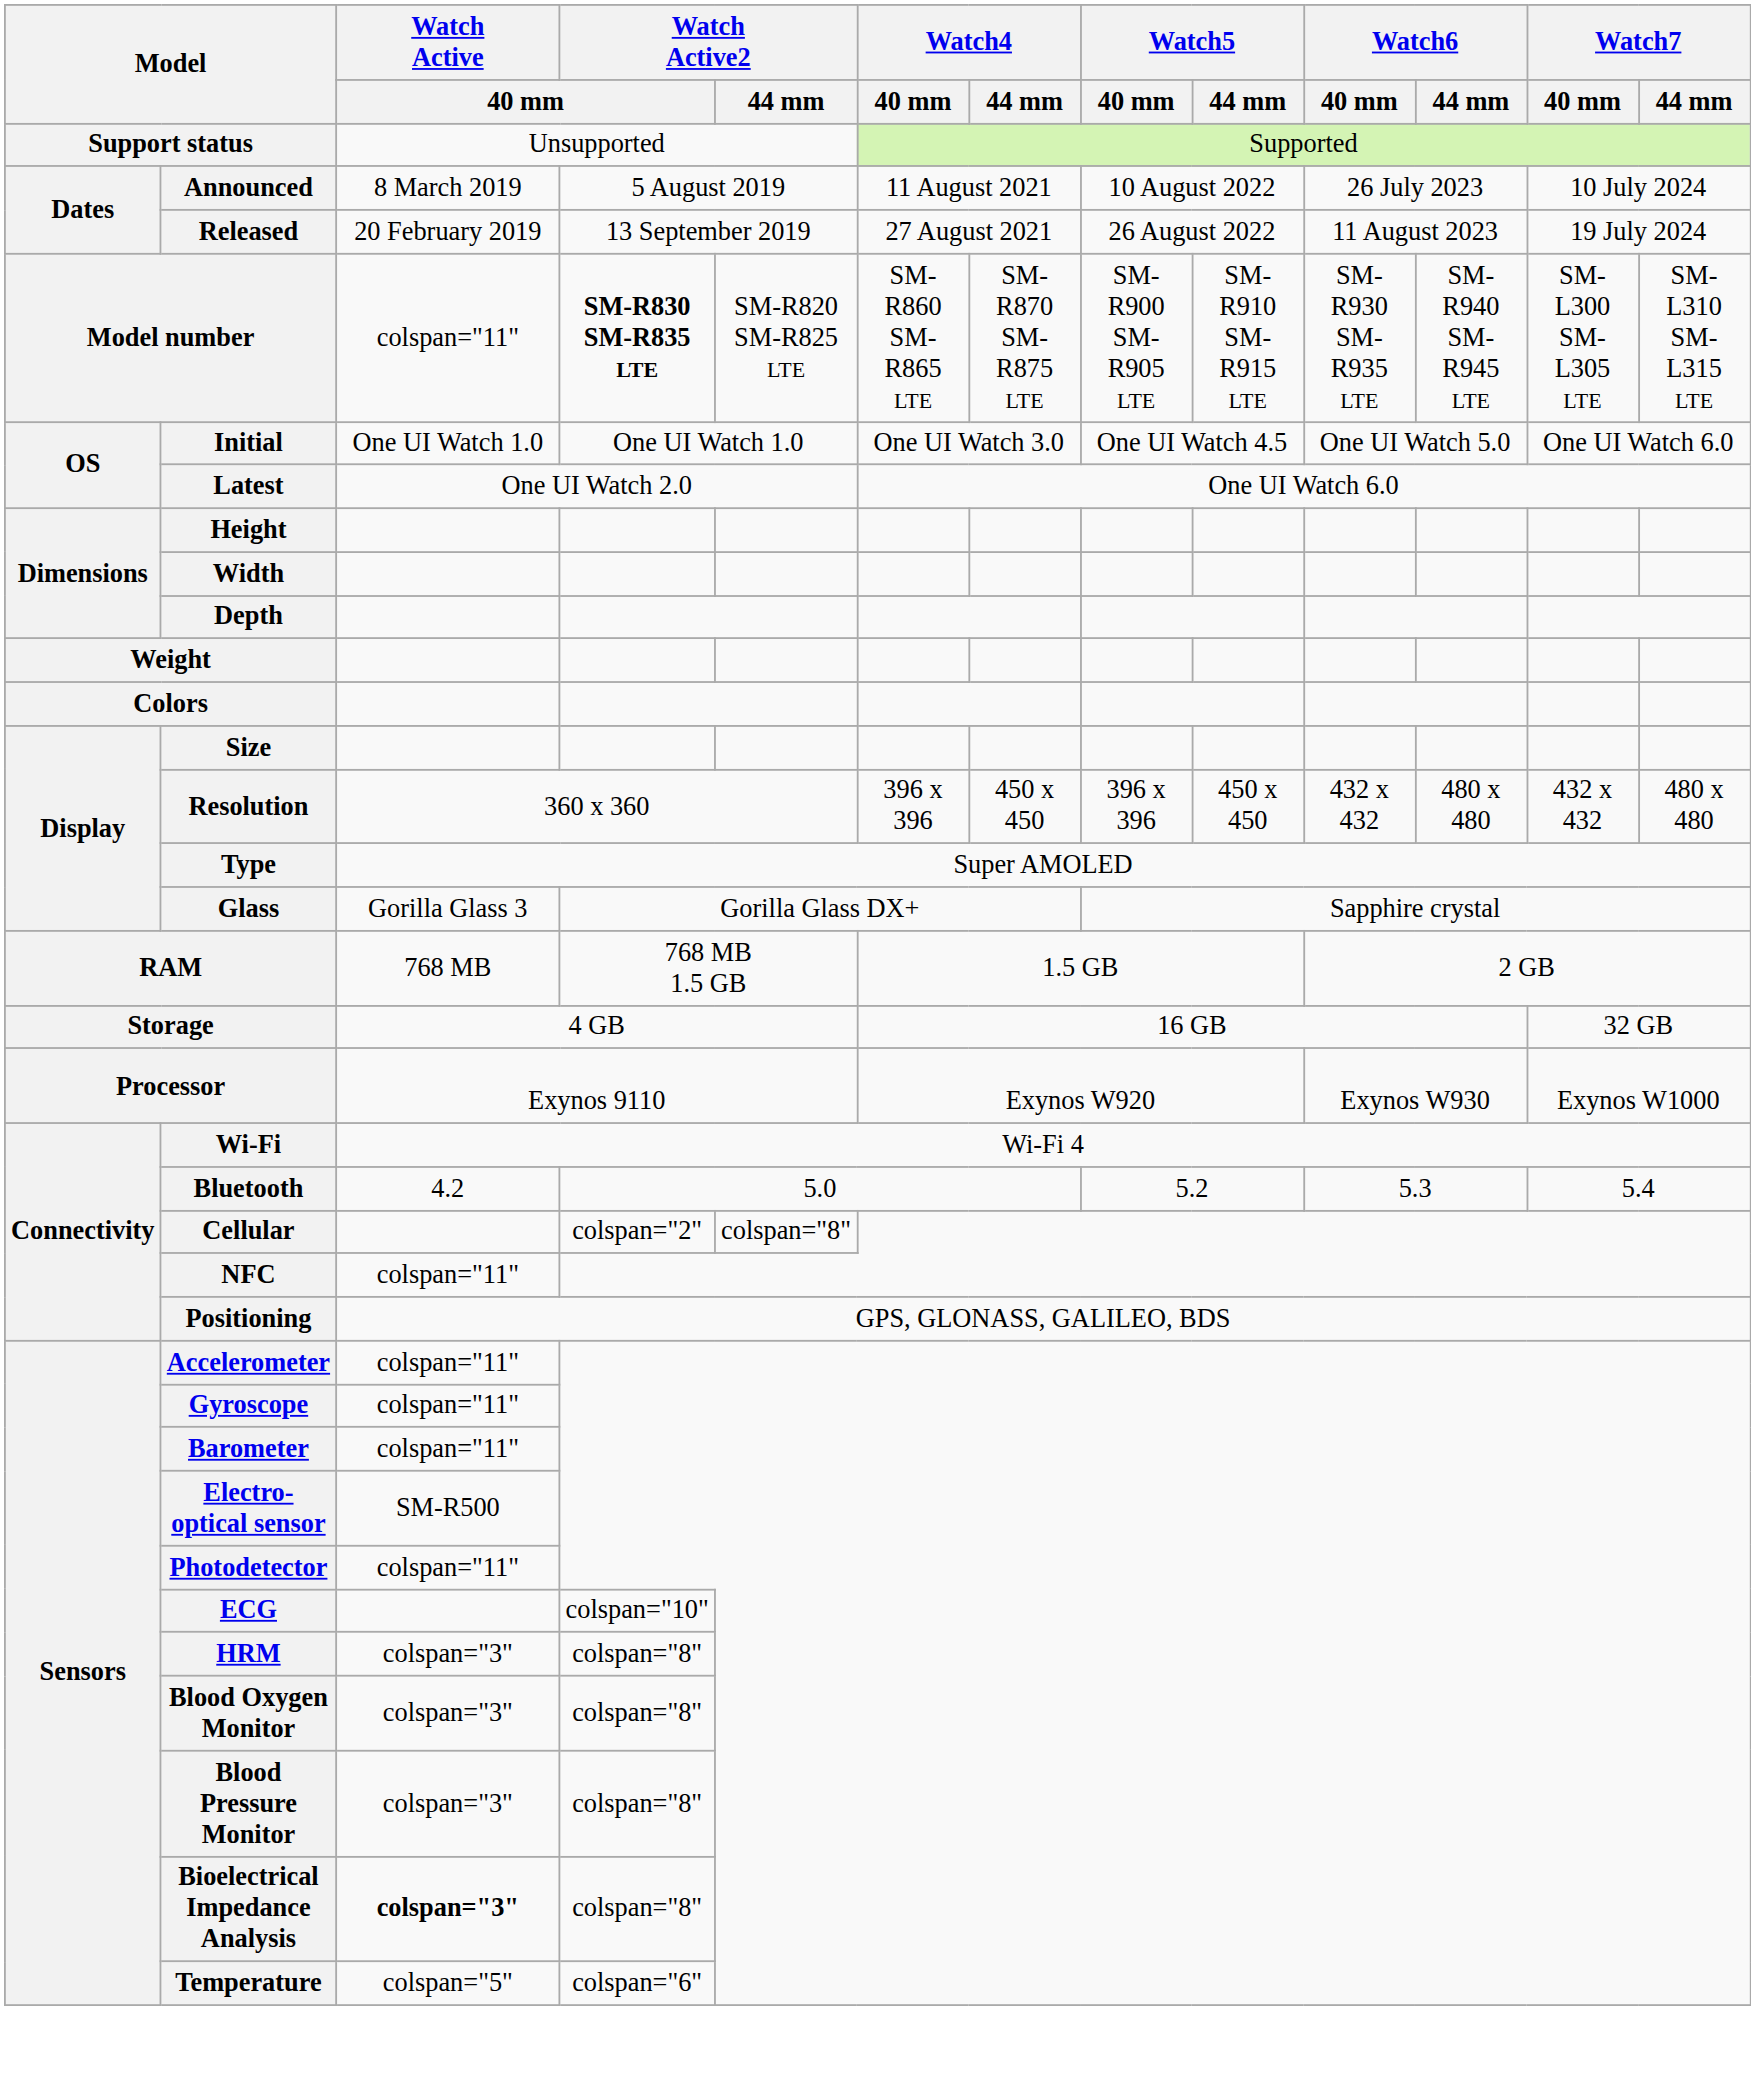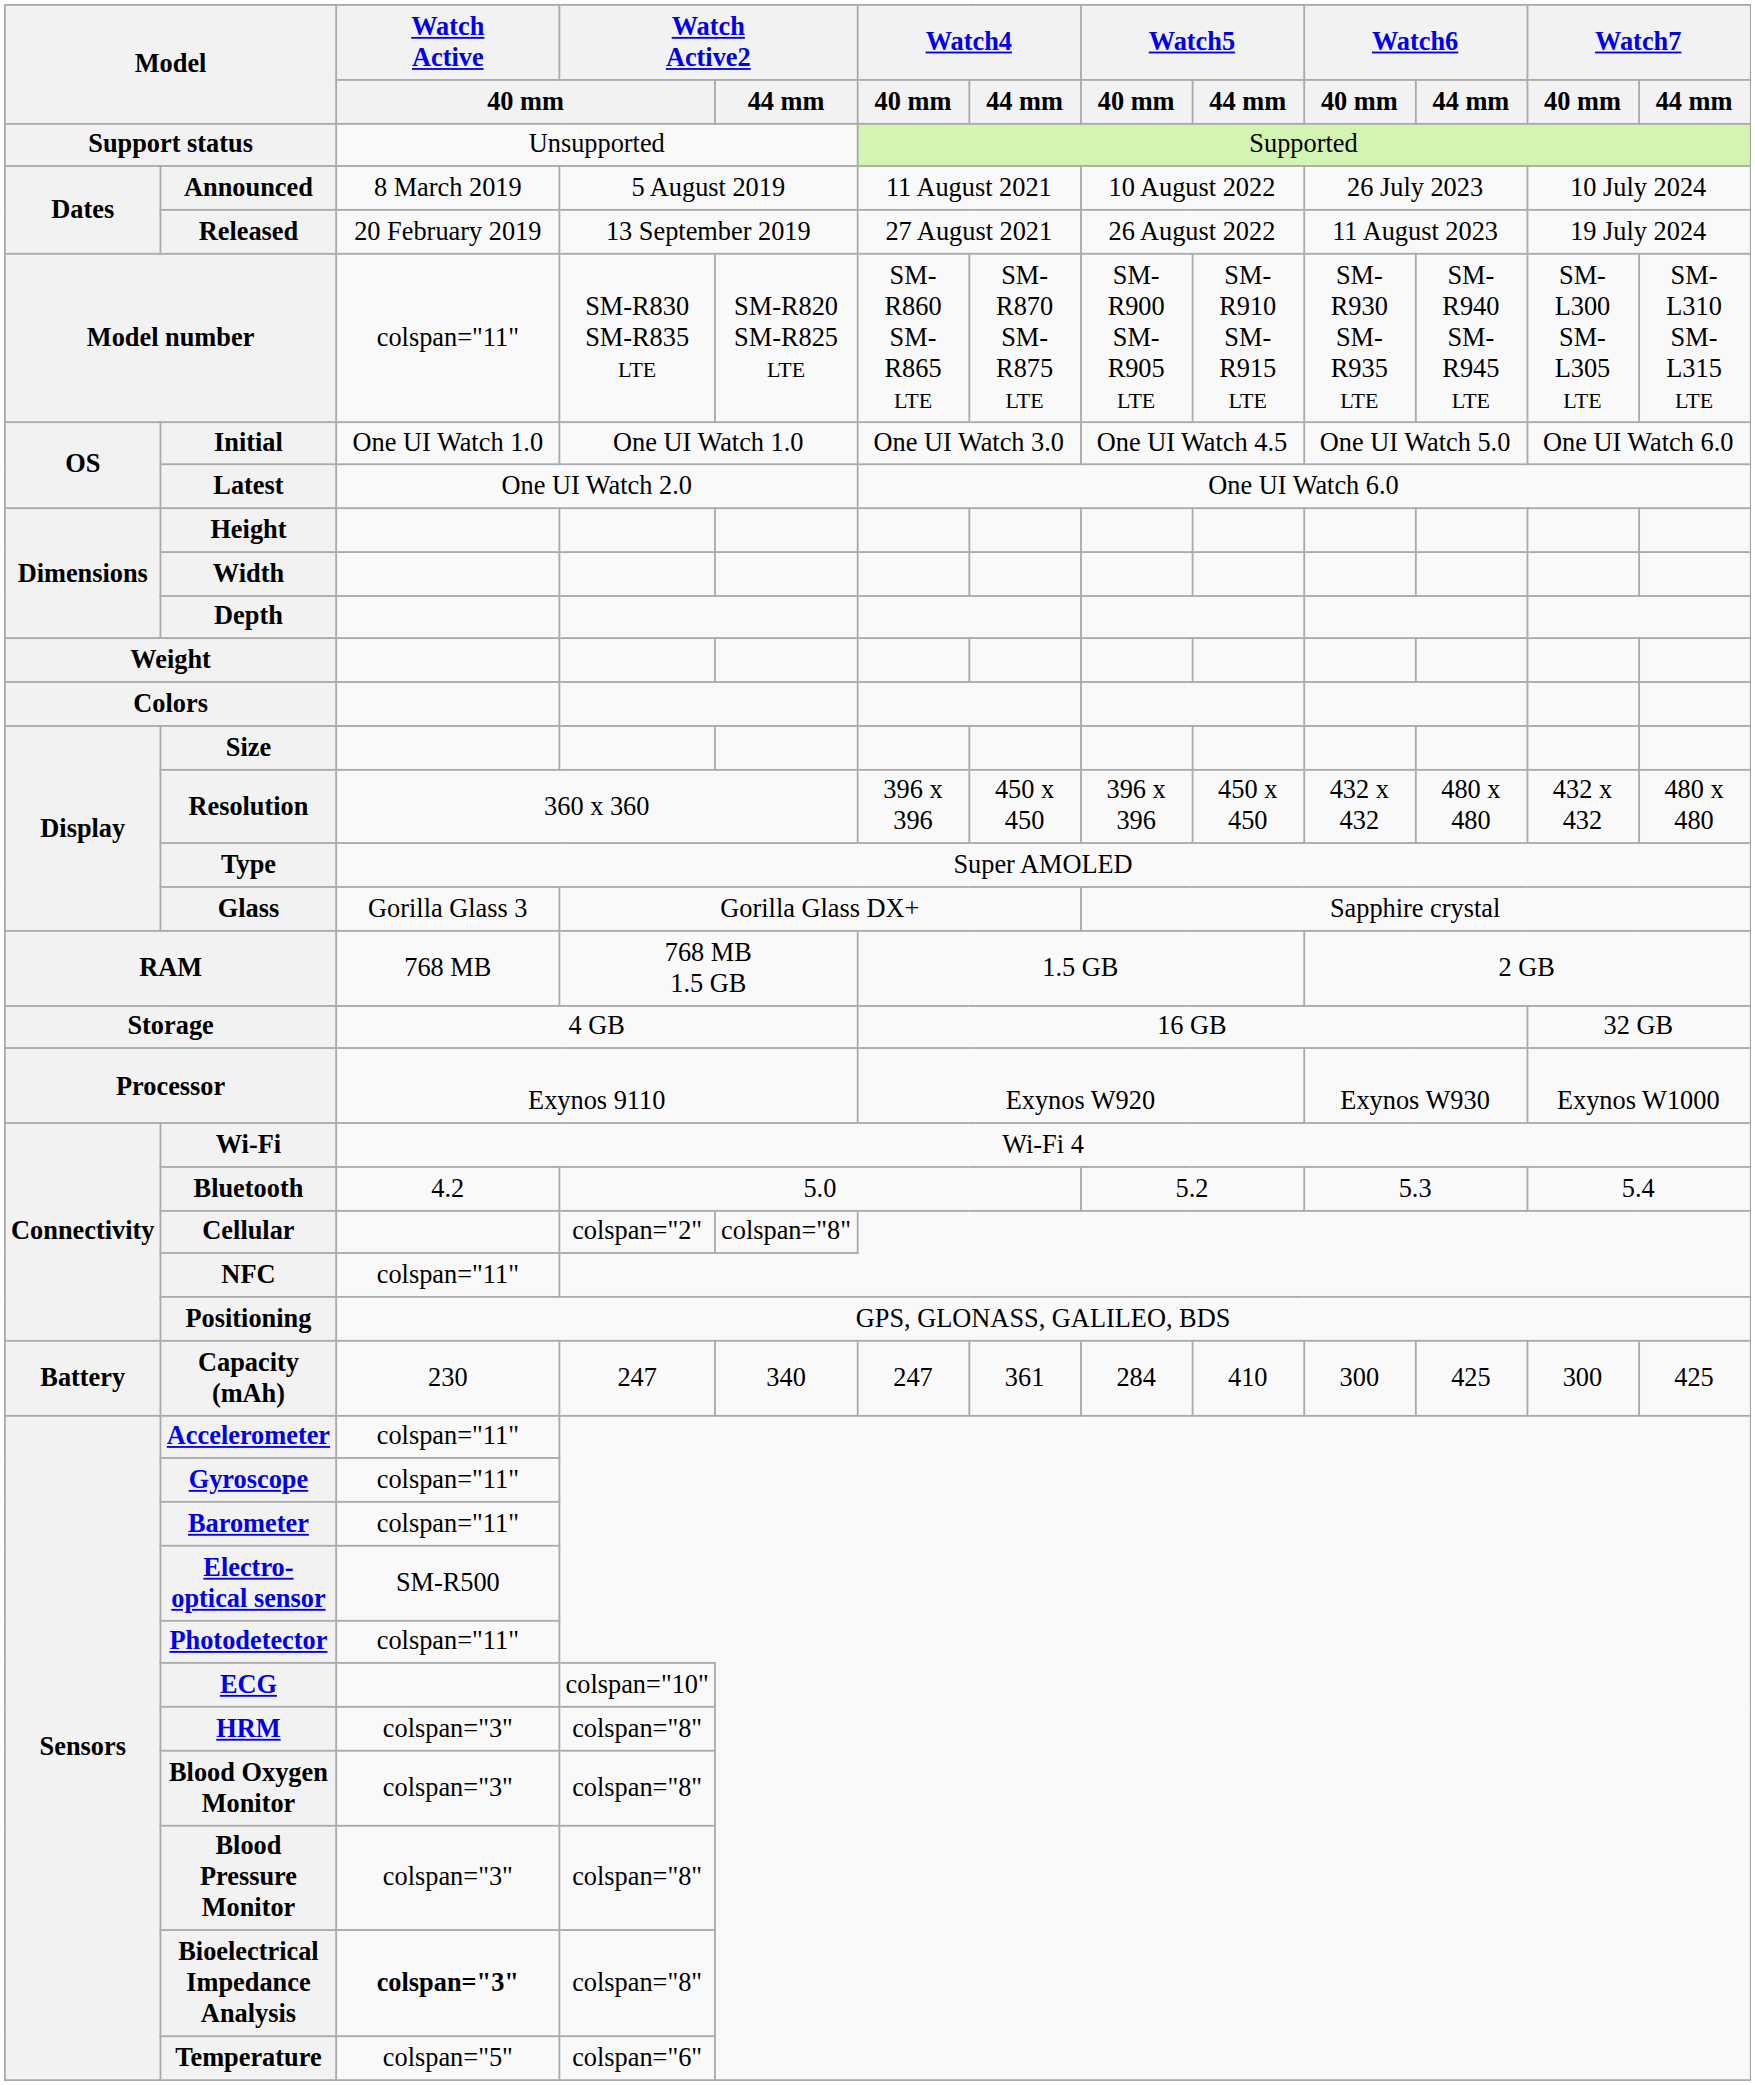(637, 337) bold -> (637, 337) normal
+ row: (248, 1377)
